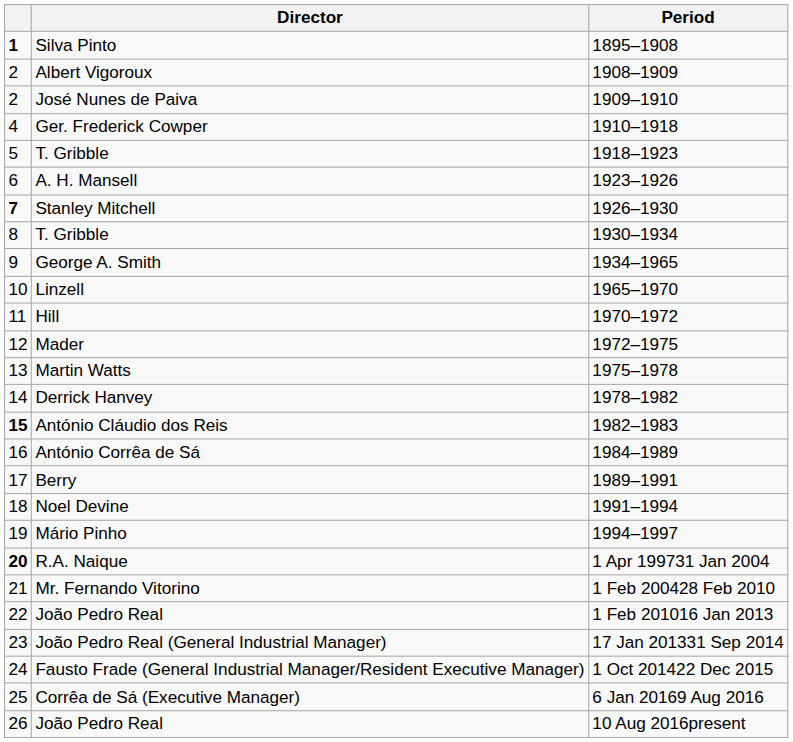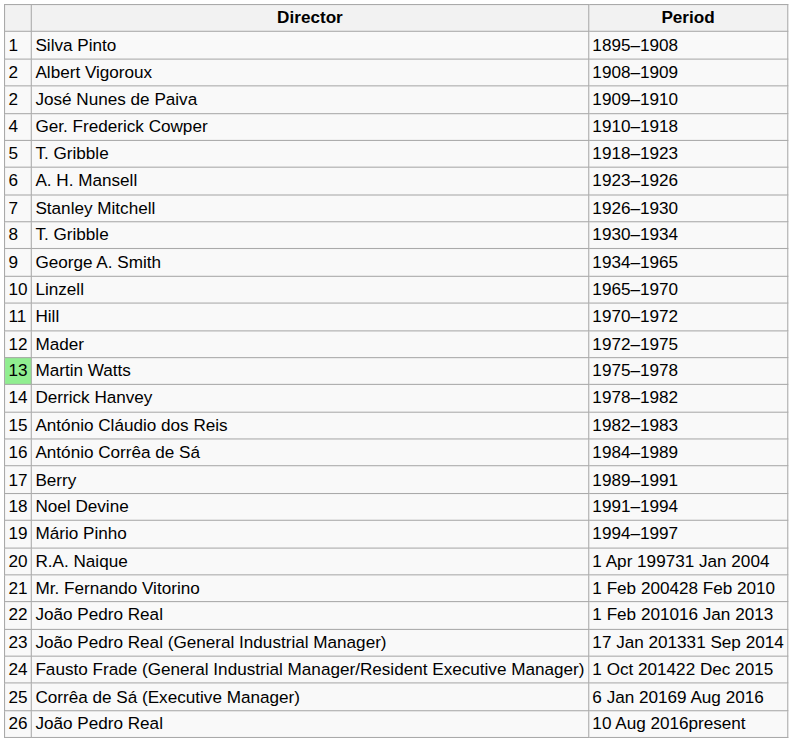(13, 45) bold -> (13, 45) normal
(13, 208) bold -> (13, 208) normal
(18, 371) no background -> (18, 371) lightgreen background
(18, 425) bold -> (18, 425) normal
(18, 561) bold -> (18, 561) normal
